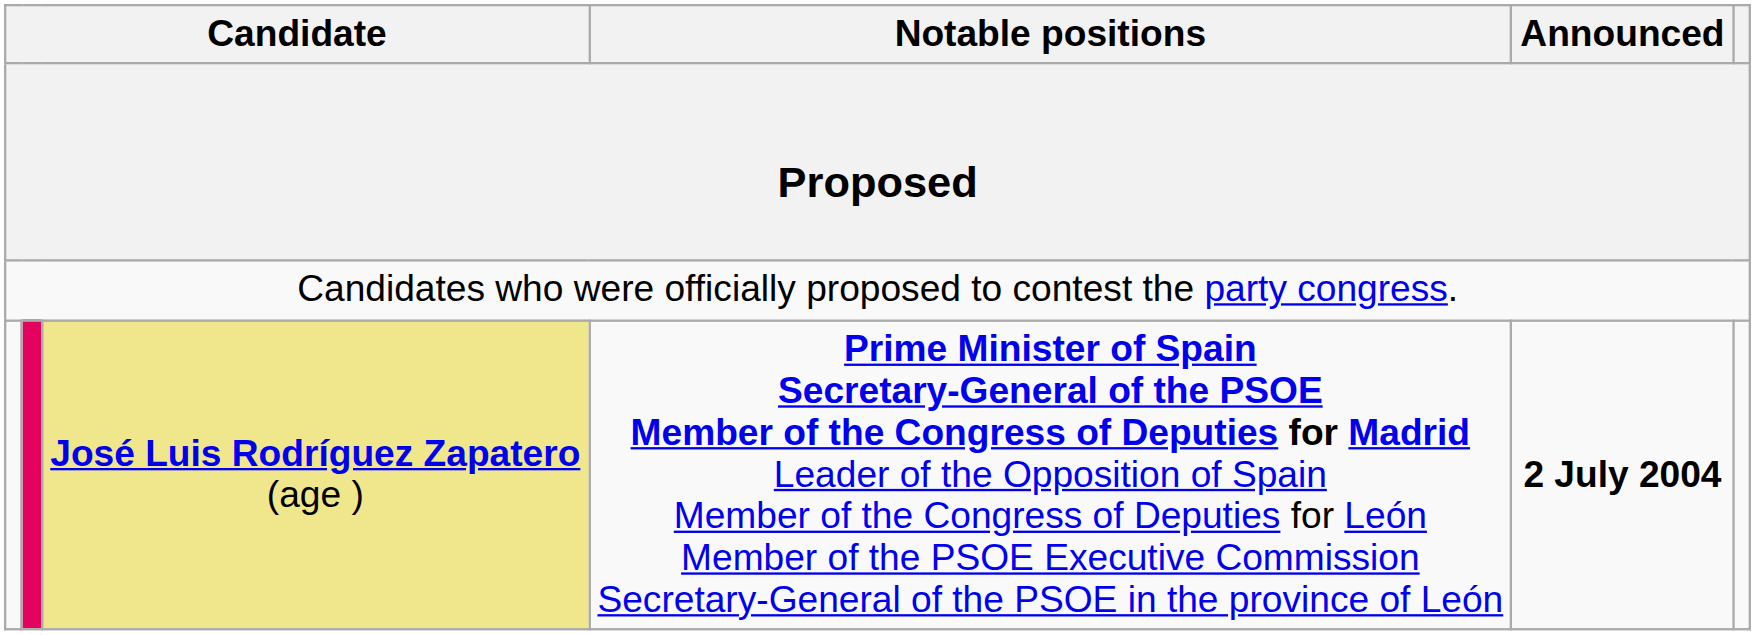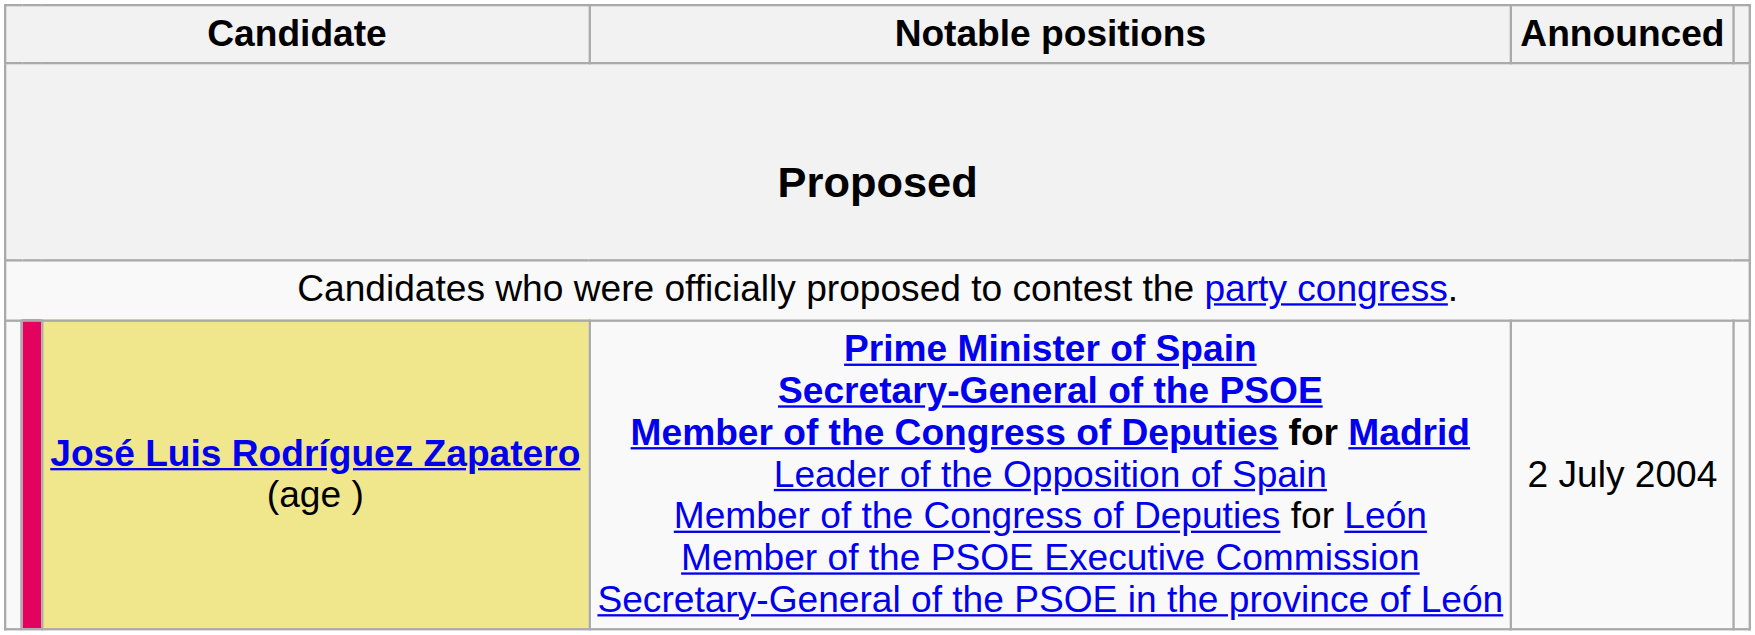(1622, 473) bold -> (1622, 473) normal
